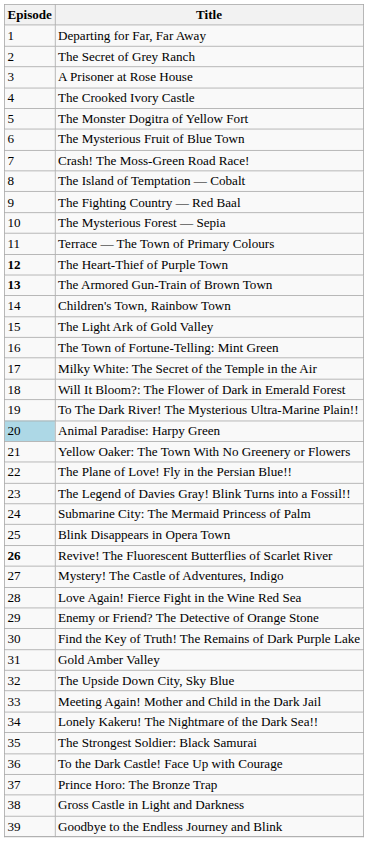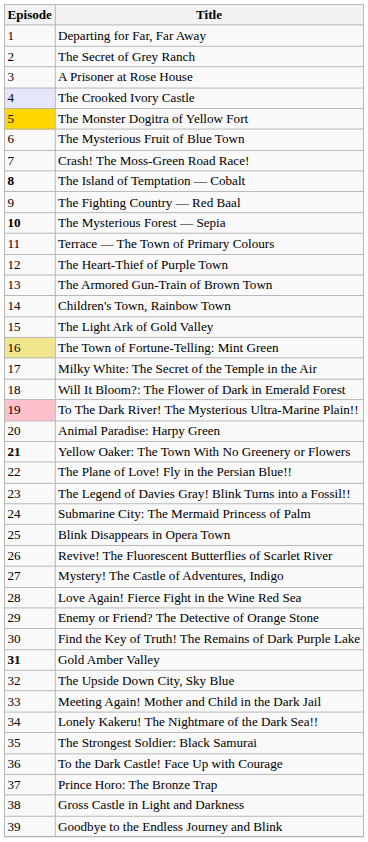(11, 98) no background -> (11, 98) lavender background
(11, 118) no background -> (11, 118) gold background
(11, 181) normal -> (11, 181) bold
(14, 222) normal -> (14, 222) bold
(14, 264) bold -> (14, 264) normal
(14, 285) bold -> (14, 285) normal
(14, 347) no background -> (14, 347) khaki background
(14, 410) no background -> (14, 410) pink background
(14, 431) lightblue background -> (14, 431) no background
(14, 451) normal -> (14, 451) bold
(14, 555) bold -> (14, 555) normal
(14, 659) normal -> (14, 659) bold
